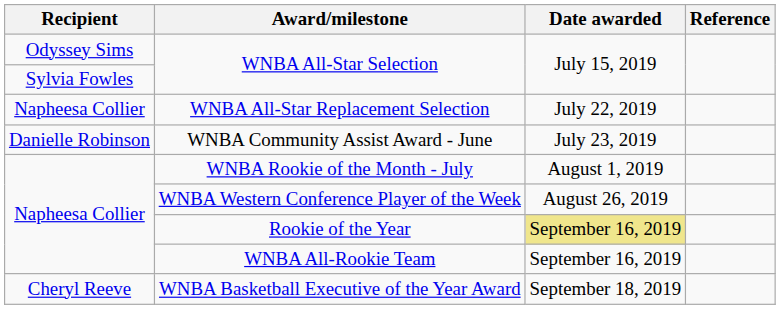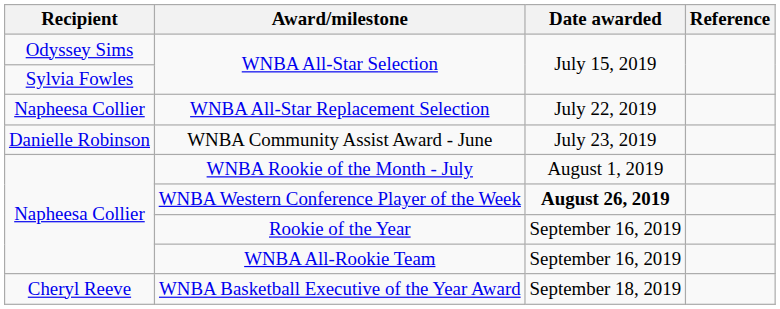(605, 199) normal -> (605, 199) bold
(605, 229) khaki background -> (605, 229) no background
